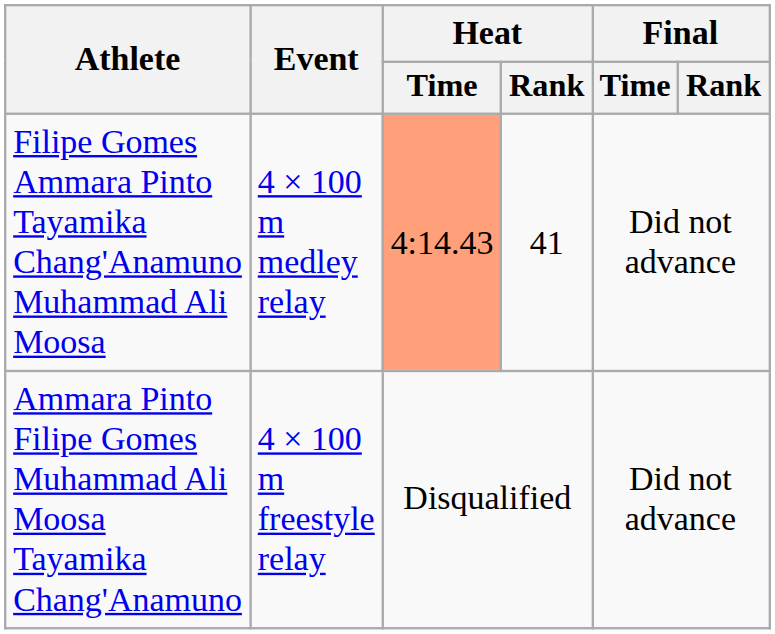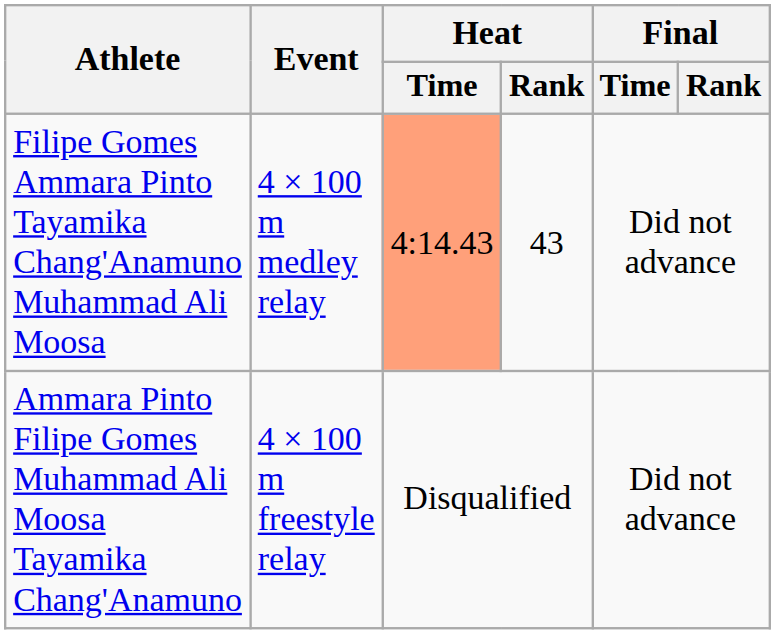(547, 242) 41 -> (547, 242) 43
